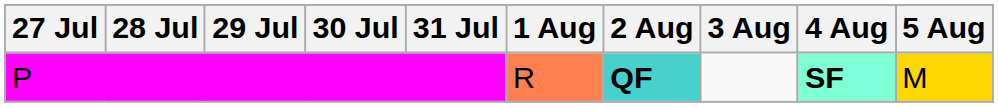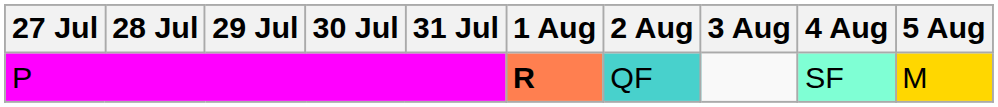(524, 76) normal -> (524, 76) bold
(631, 76) bold -> (631, 76) normal
(824, 76) bold -> (824, 76) normal
